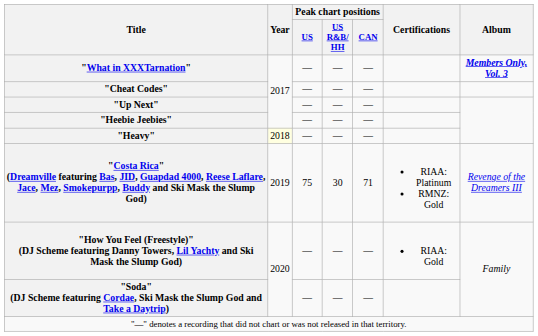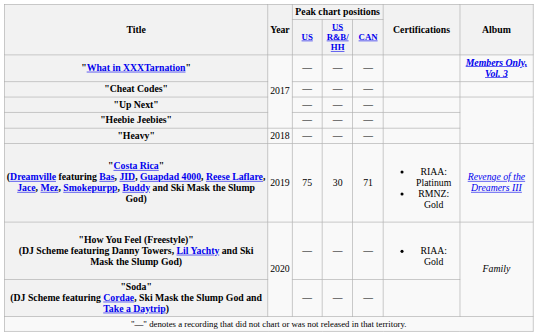(280, 135) lightyellow background -> (280, 135) no background
